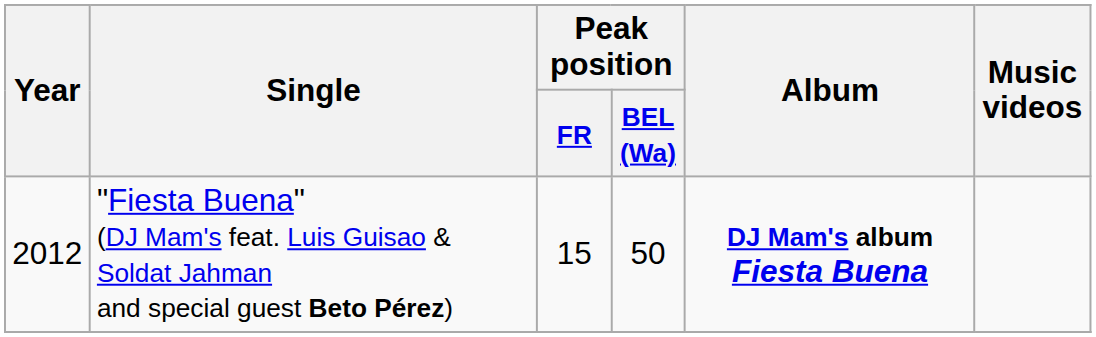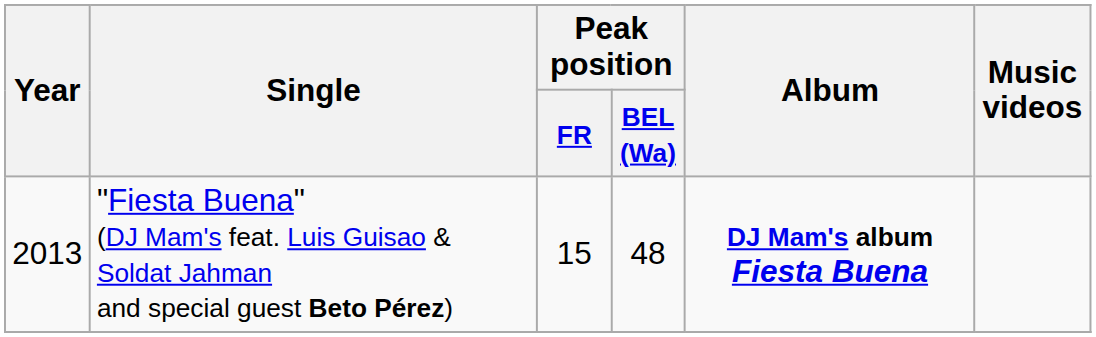(47, 253) 2012 -> (47, 253) 2013
(648, 253) 50 -> (648, 253) 48
